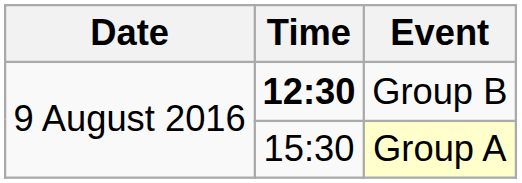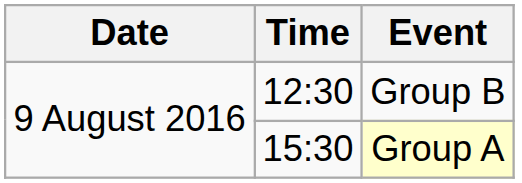(309, 90) bold -> (308, 90) normal
